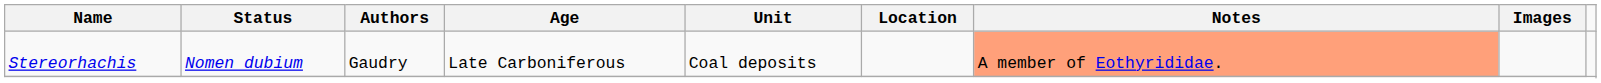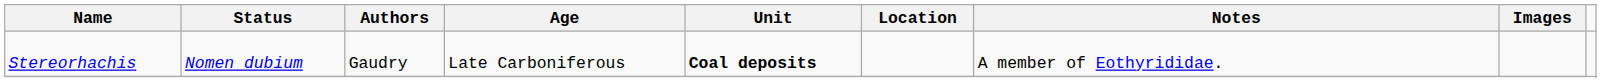(753, 64) normal -> (753, 64) bold
(1101, 64) lightsalmon background -> (1101, 64) no background
